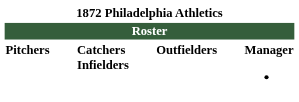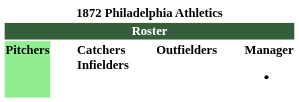(28, 49) no background -> (28, 49) lightgreen background
